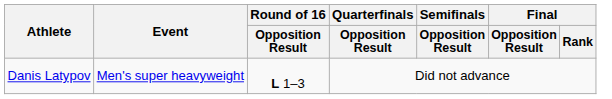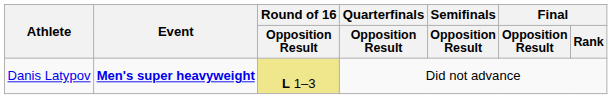(170, 76) normal -> (176, 76) bold
(288, 84) no background -> (299, 84) khaki background
